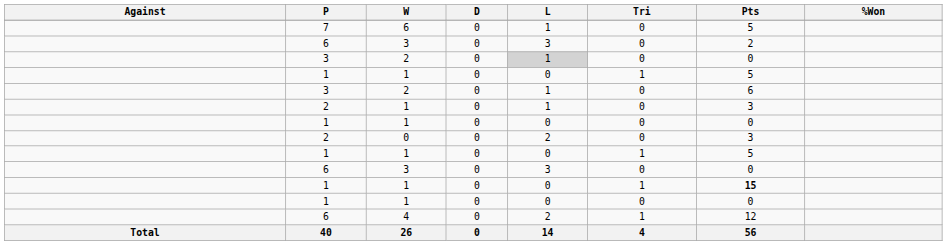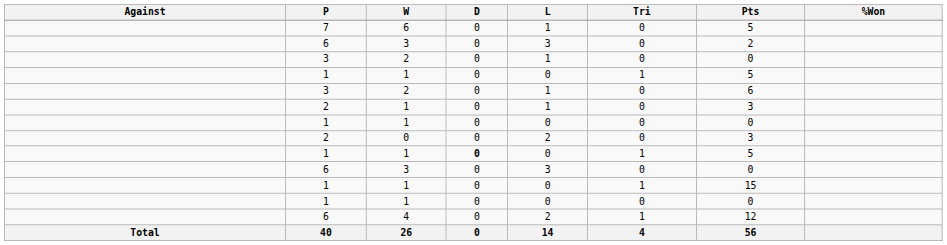(548, 60) lightgrey background -> (548, 60) no background
(477, 154) normal -> (477, 154) bold
(751, 186) bold -> (751, 186) normal
